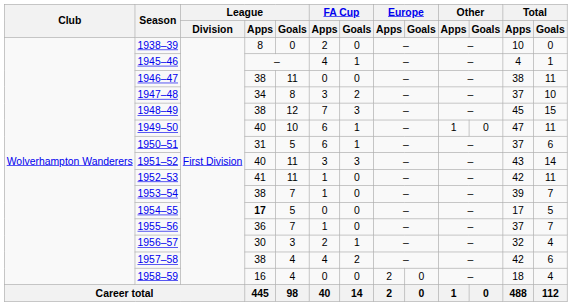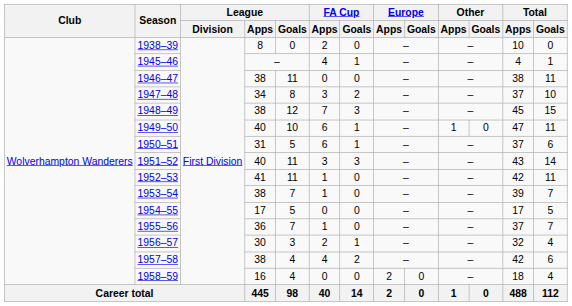(260, 210) bold -> (260, 210) normal
